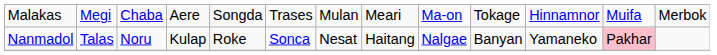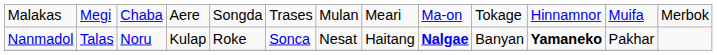(444, 38) normal -> (445, 38) bold
(563, 38) normal -> (566, 38) bold
(629, 38) pink background -> (631, 38) no background
